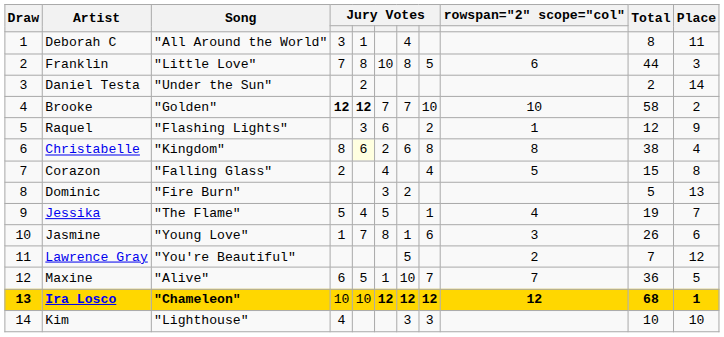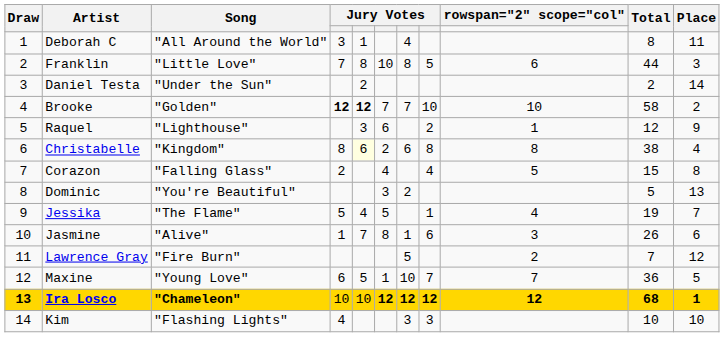(221, 128) "Flashing Lights" -> (201, 128) "Lighthouse"
(197, 193) "Fire Burn" -> (225, 193) "You're Beautiful"
(201, 235) "Young Love" -> (182, 235) "Alive"
(225, 257) "You're Beautiful" -> (197, 257) "Fire Burn"
(182, 278) "Alive" -> (201, 278) "Young Love"
(201, 321) "Lighthouse" -> (221, 321) "Flashing Lights"
